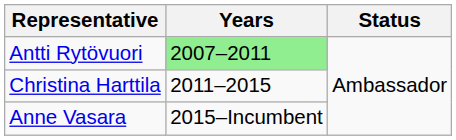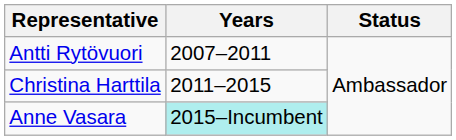(221, 53) lightgreen background -> (221, 53) no background
(246, 118) no background -> (246, 118) paleturquoise background
